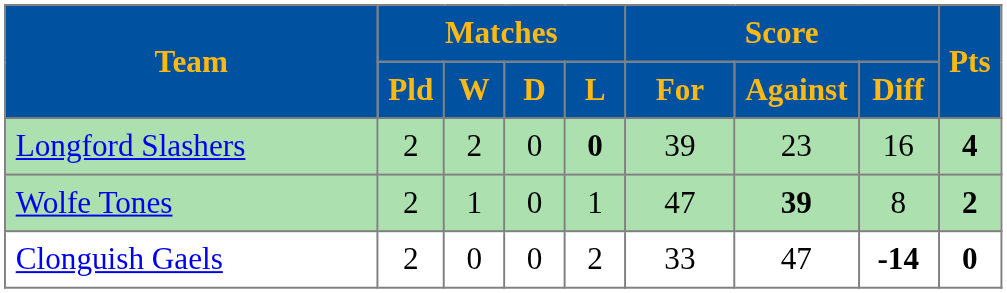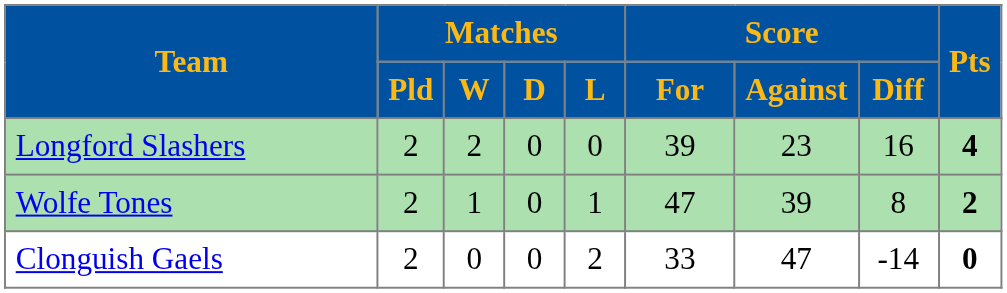(595, 145) bold -> (595, 145) normal
(796, 202) bold -> (796, 202) normal
(898, 258) bold -> (898, 258) normal
